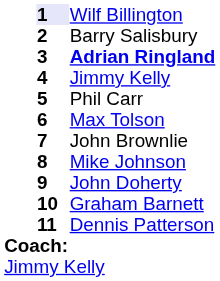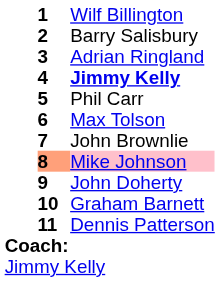(42, 14) lavender background -> (43, 14) no background
(142, 56) bold -> (137, 56) normal
(120, 77) normal -> (125, 77) bold
(42, 161) no background -> (43, 161) lightsalmon background
(128, 161) no background -> (128, 161) pink background
